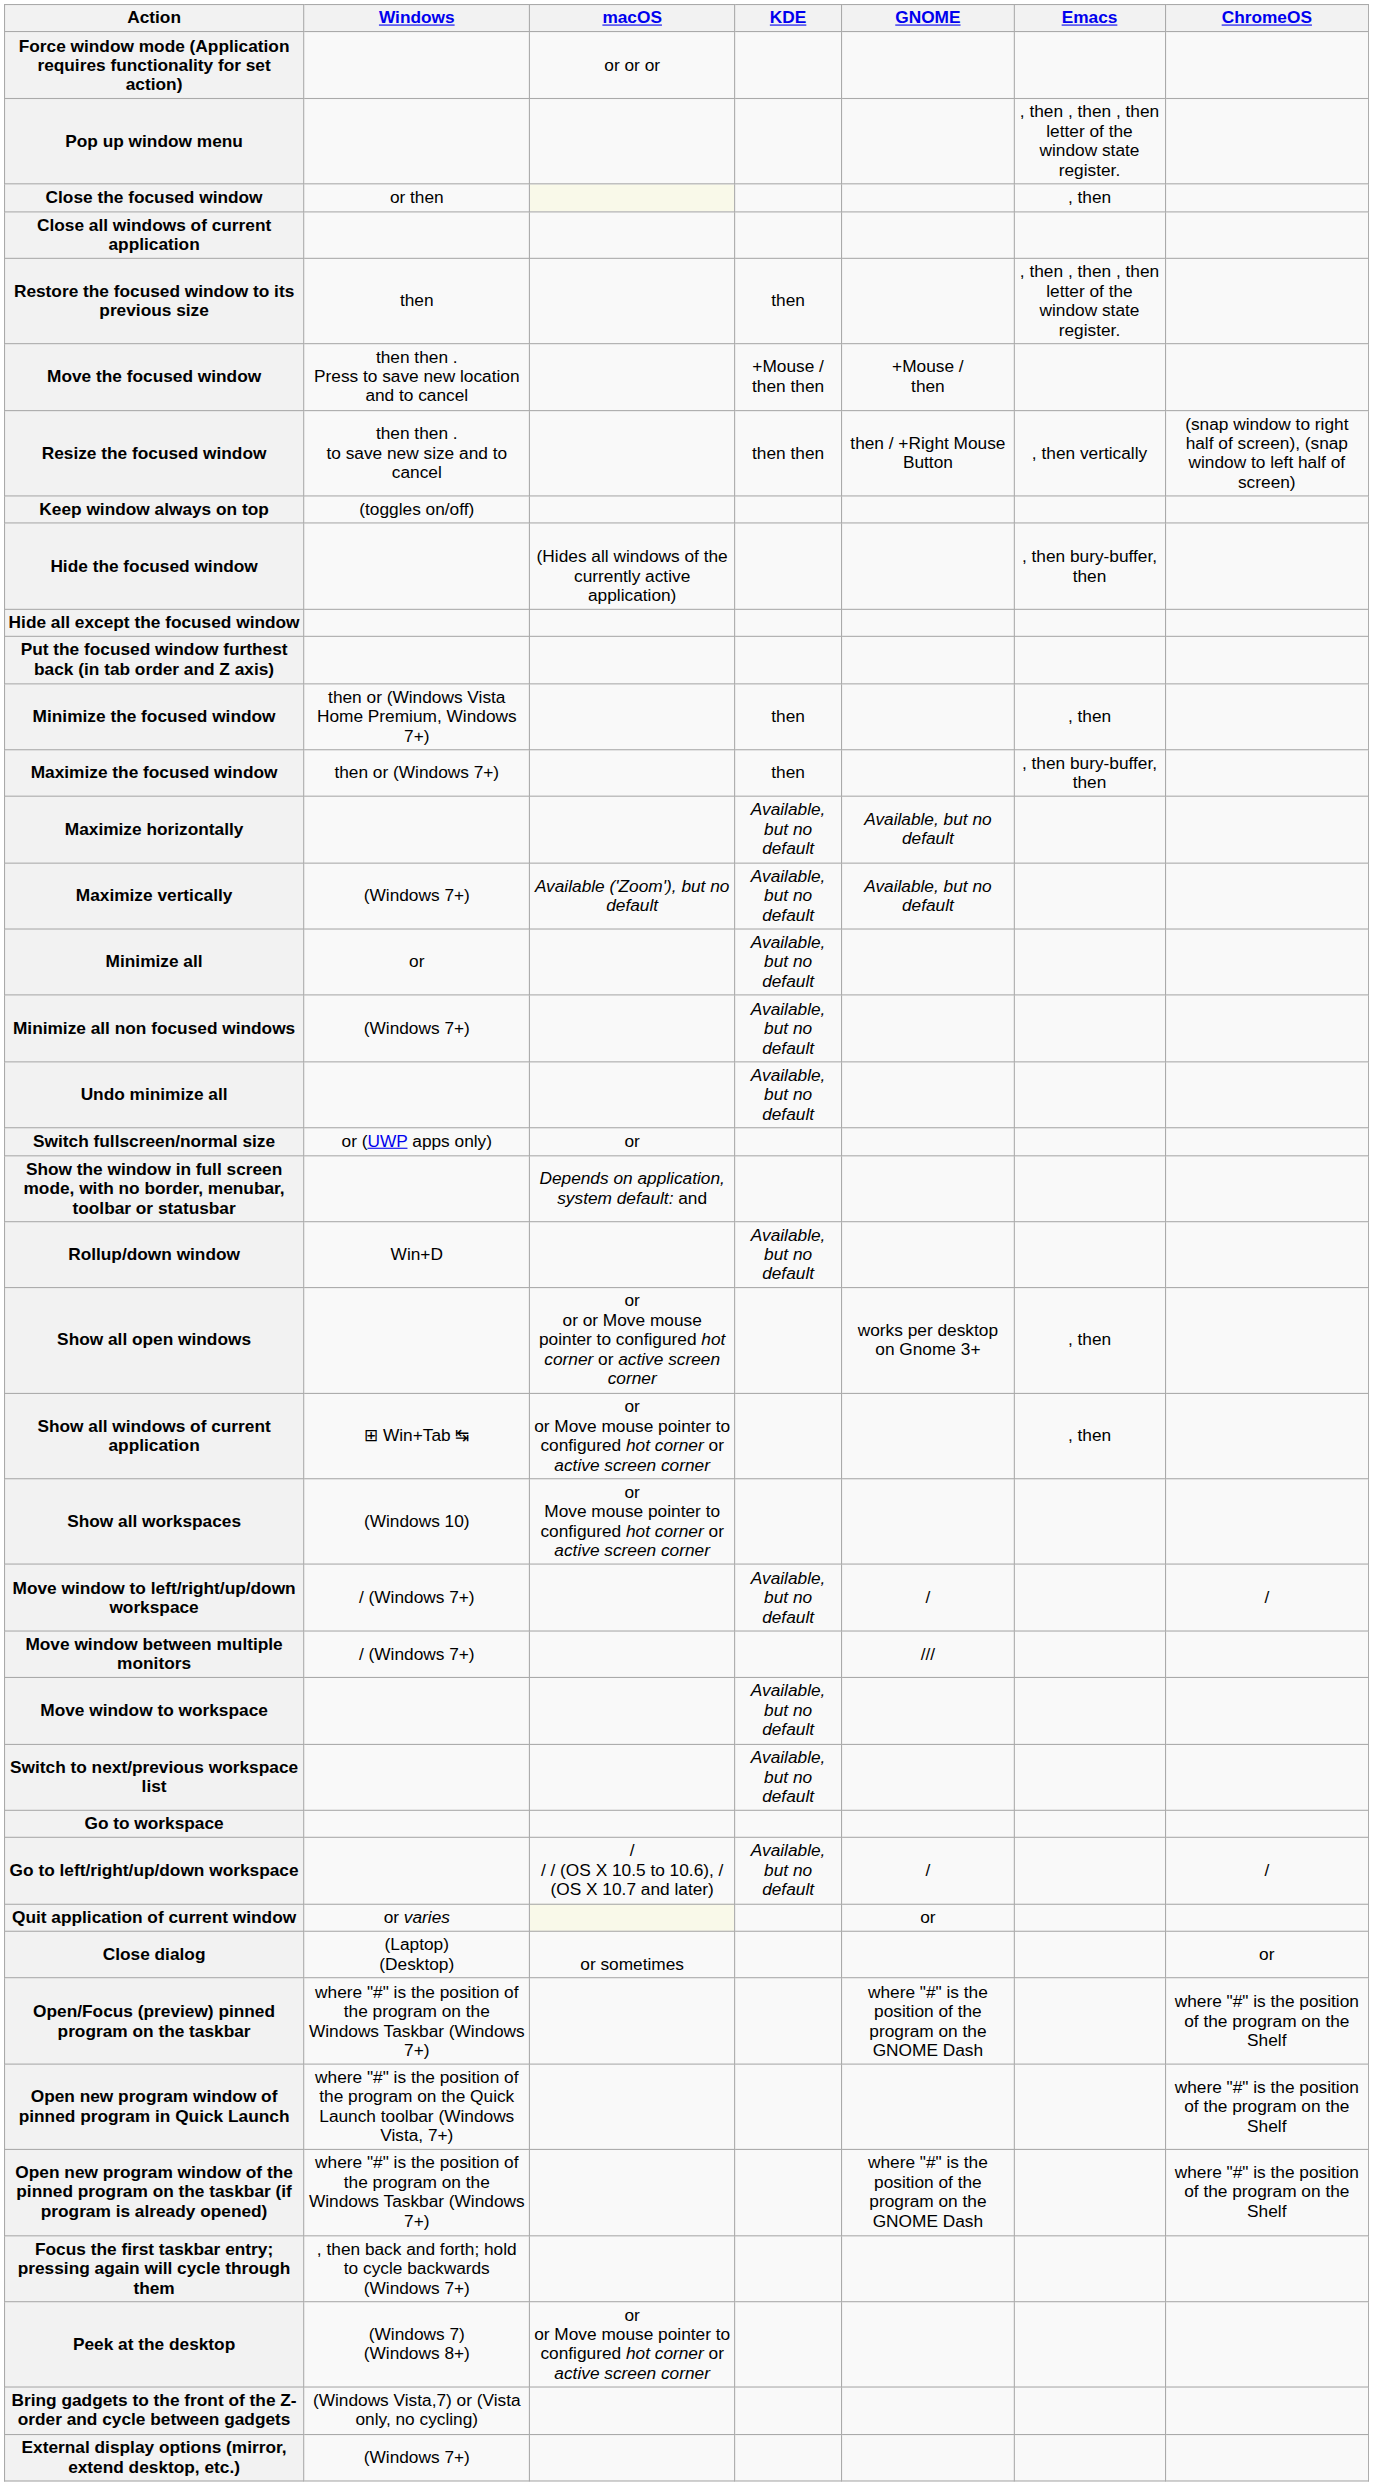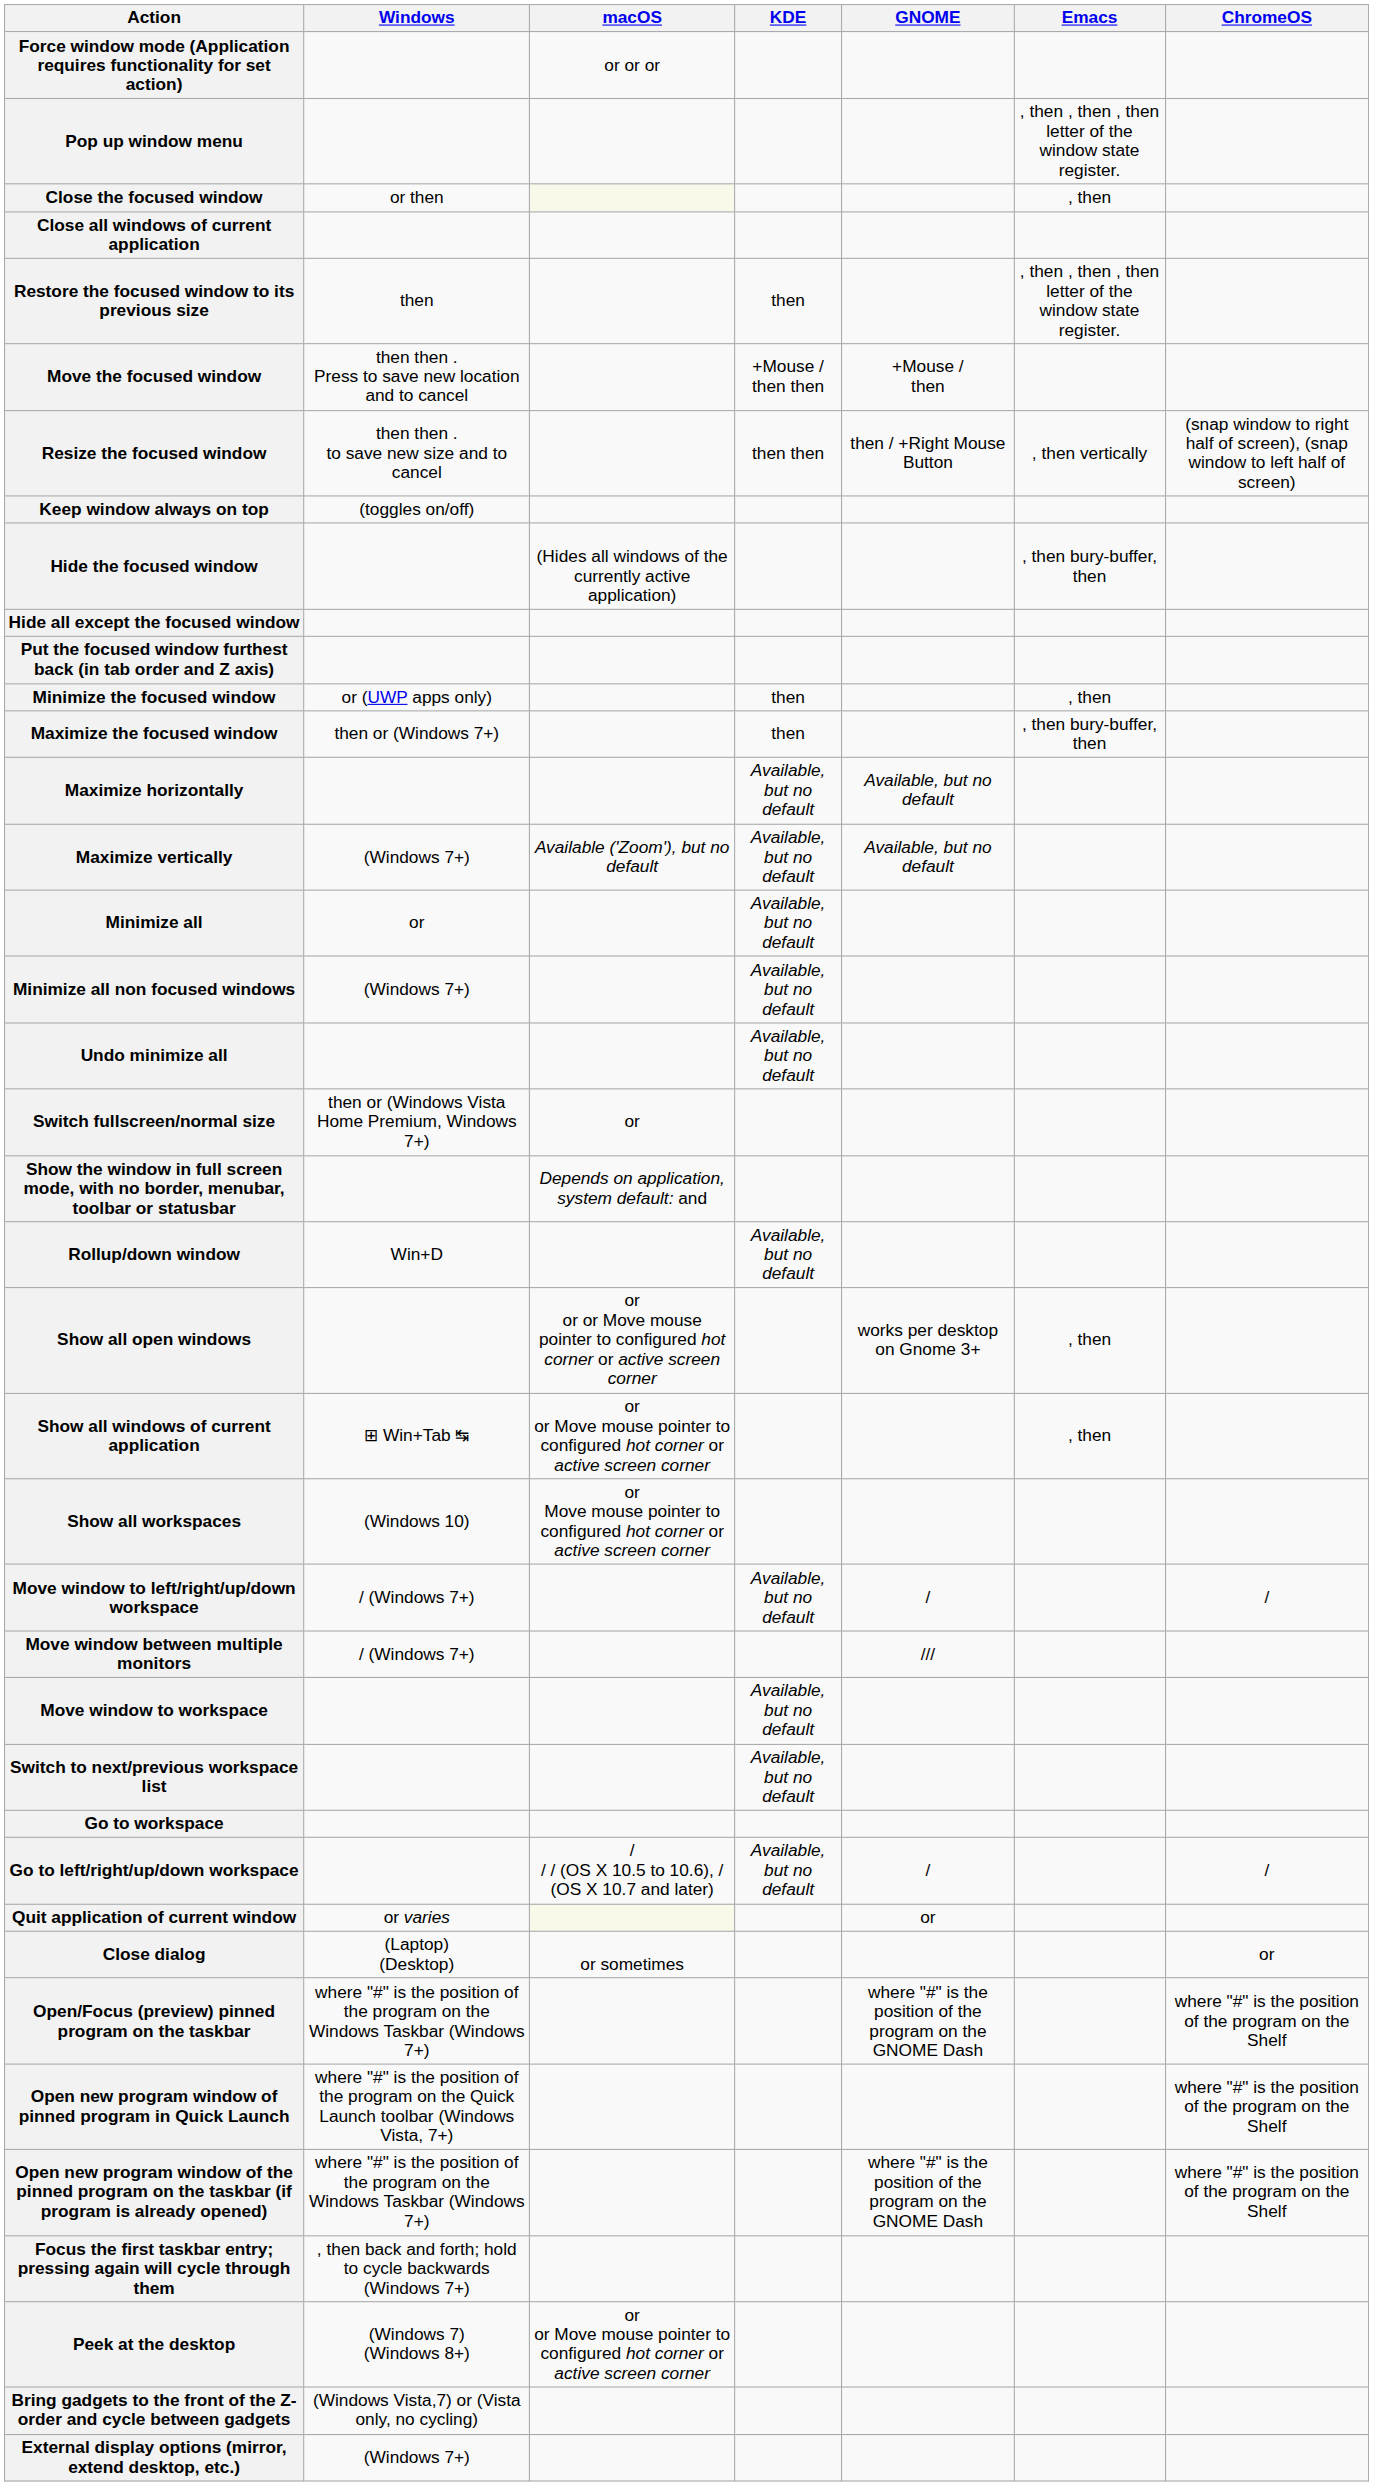(417, 716) then or (Windows Vista Home Premium, Windows 7+) -> (417, 696) or (UWP apps only)
(417, 1141) or (UWP apps only) -> (417, 1122) then or (Windows Vista Home Premium, Windows 7+)
